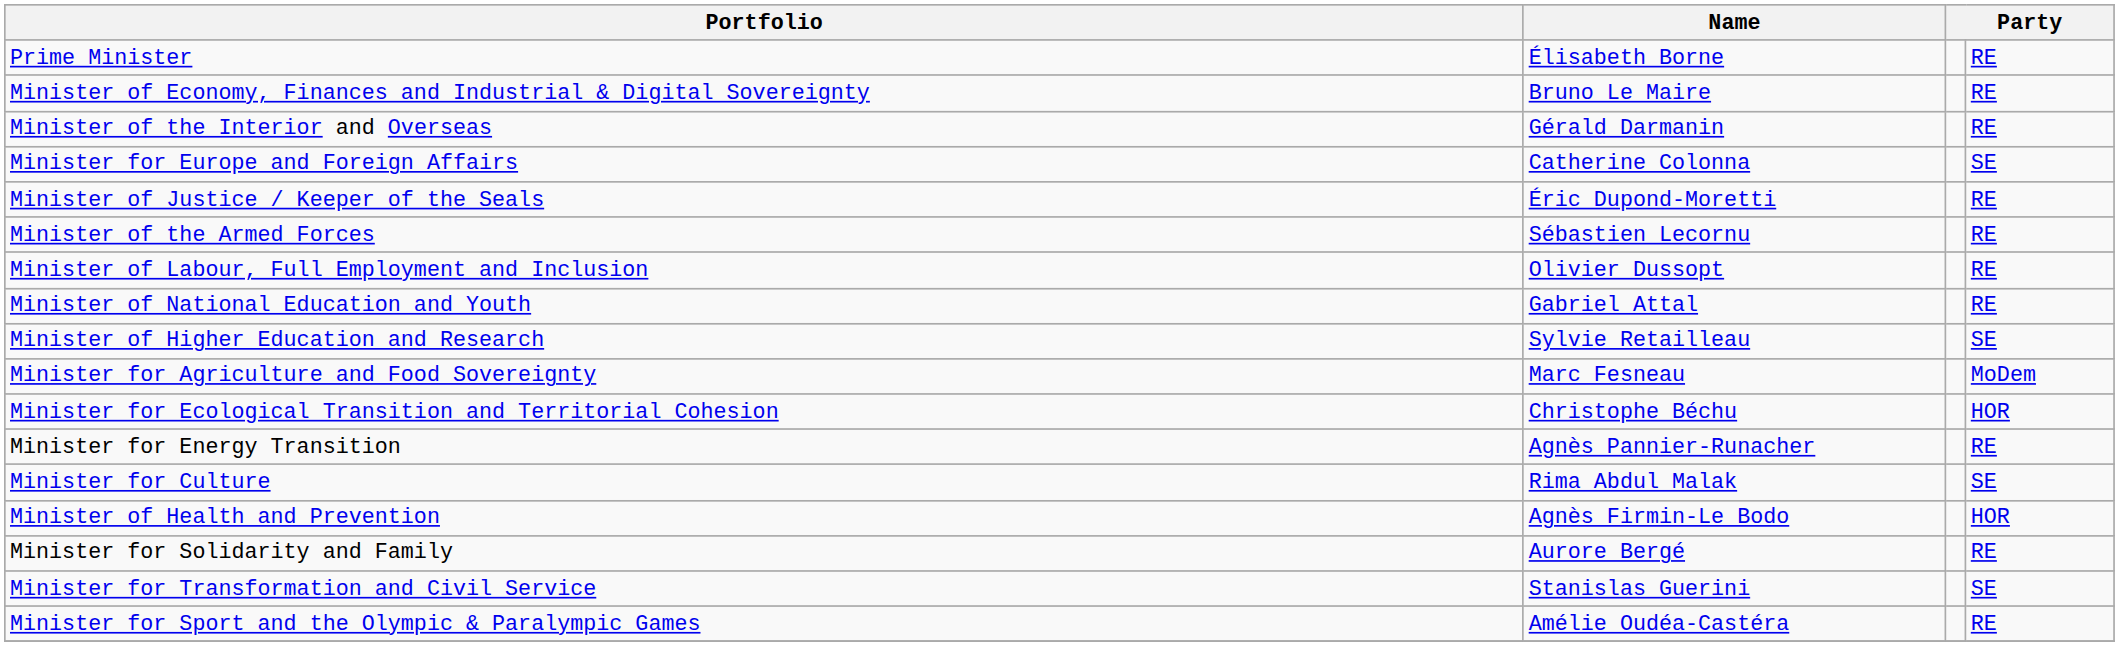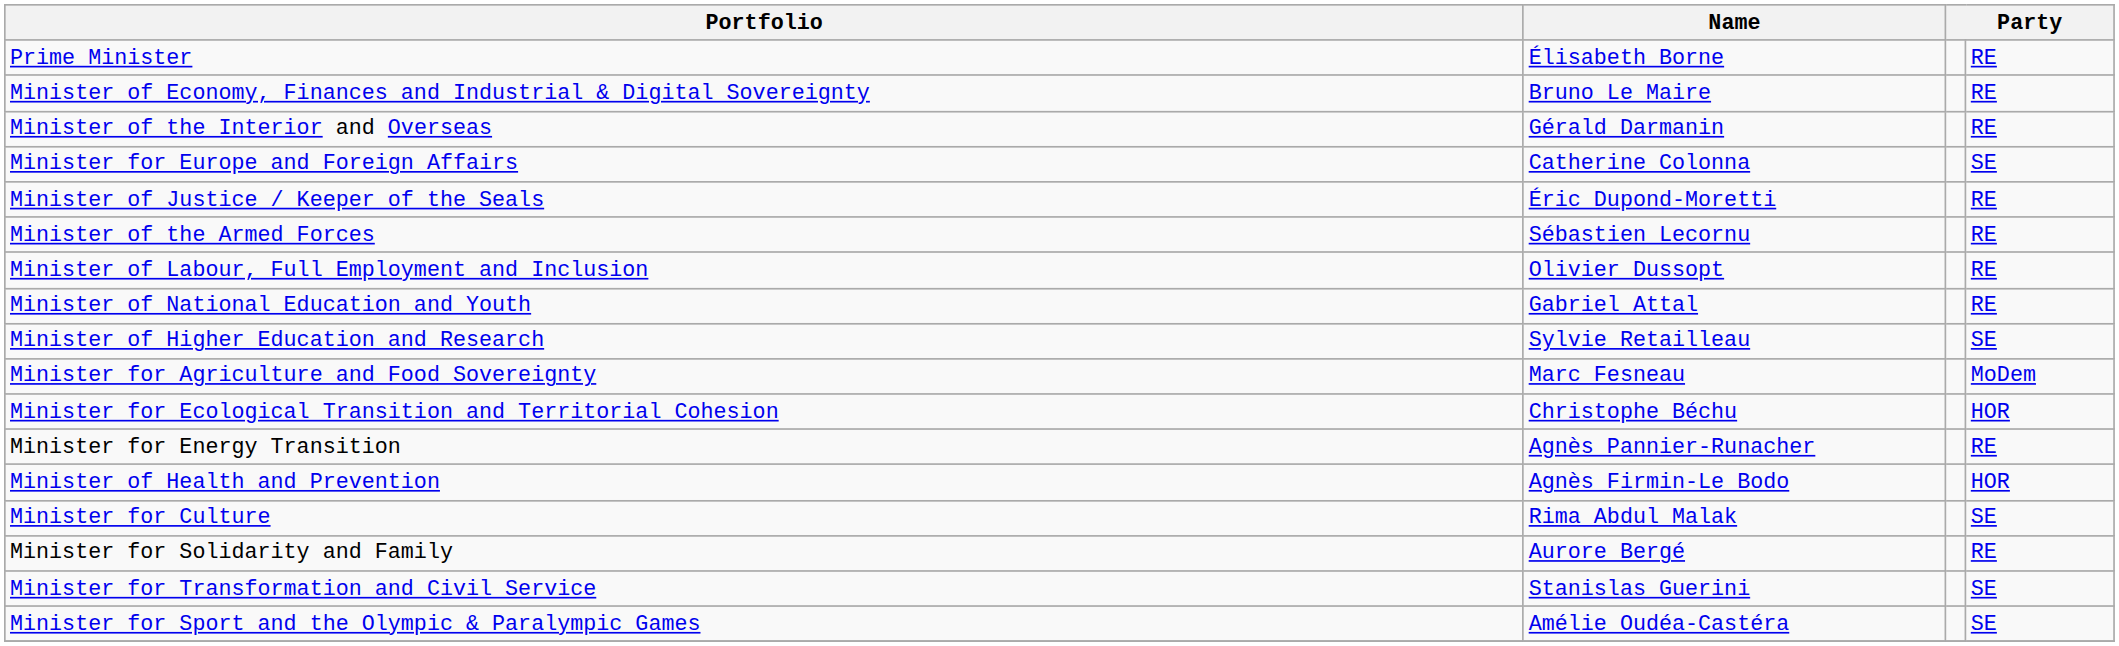rows swapped: (140, 483) <-> (225, 518)
(1984, 624) RE -> (1984, 624) SE
